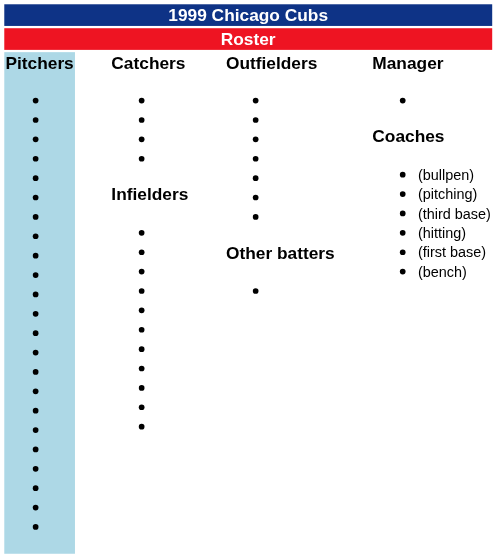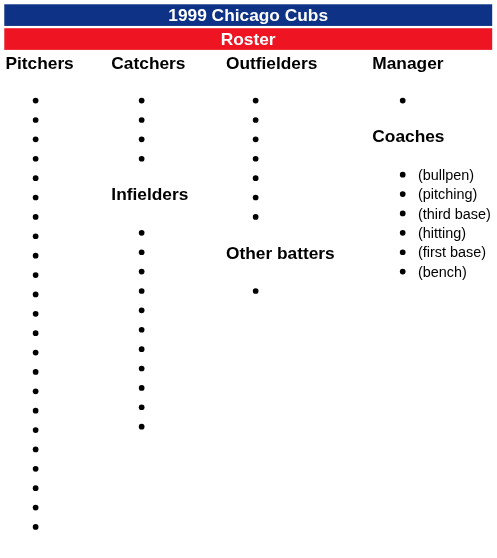(40, 295) lightblue background -> (40, 295) no background
